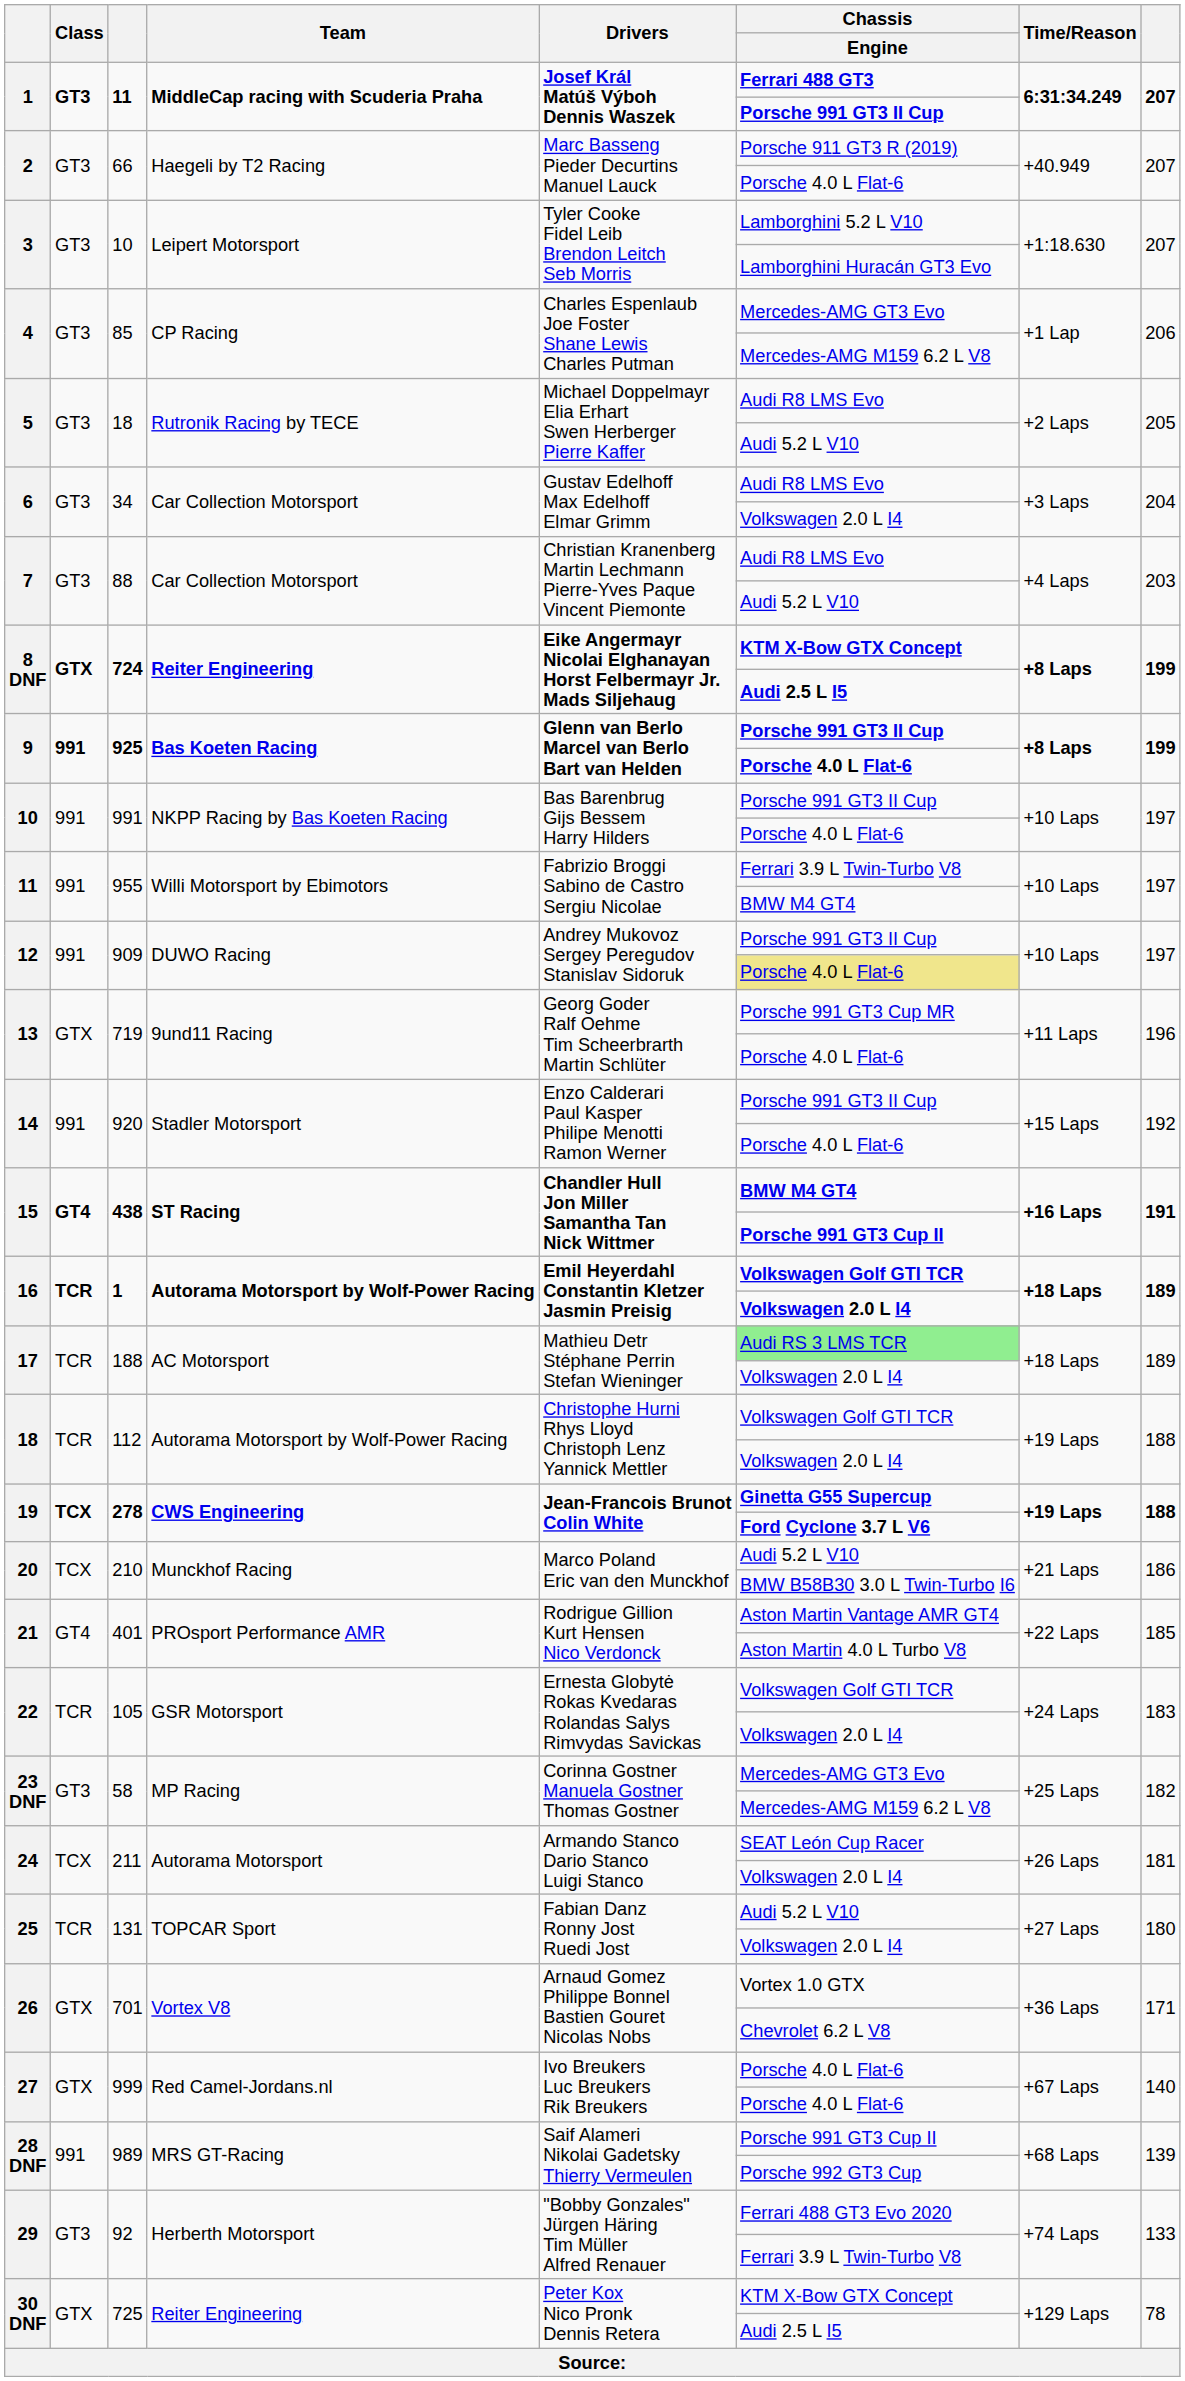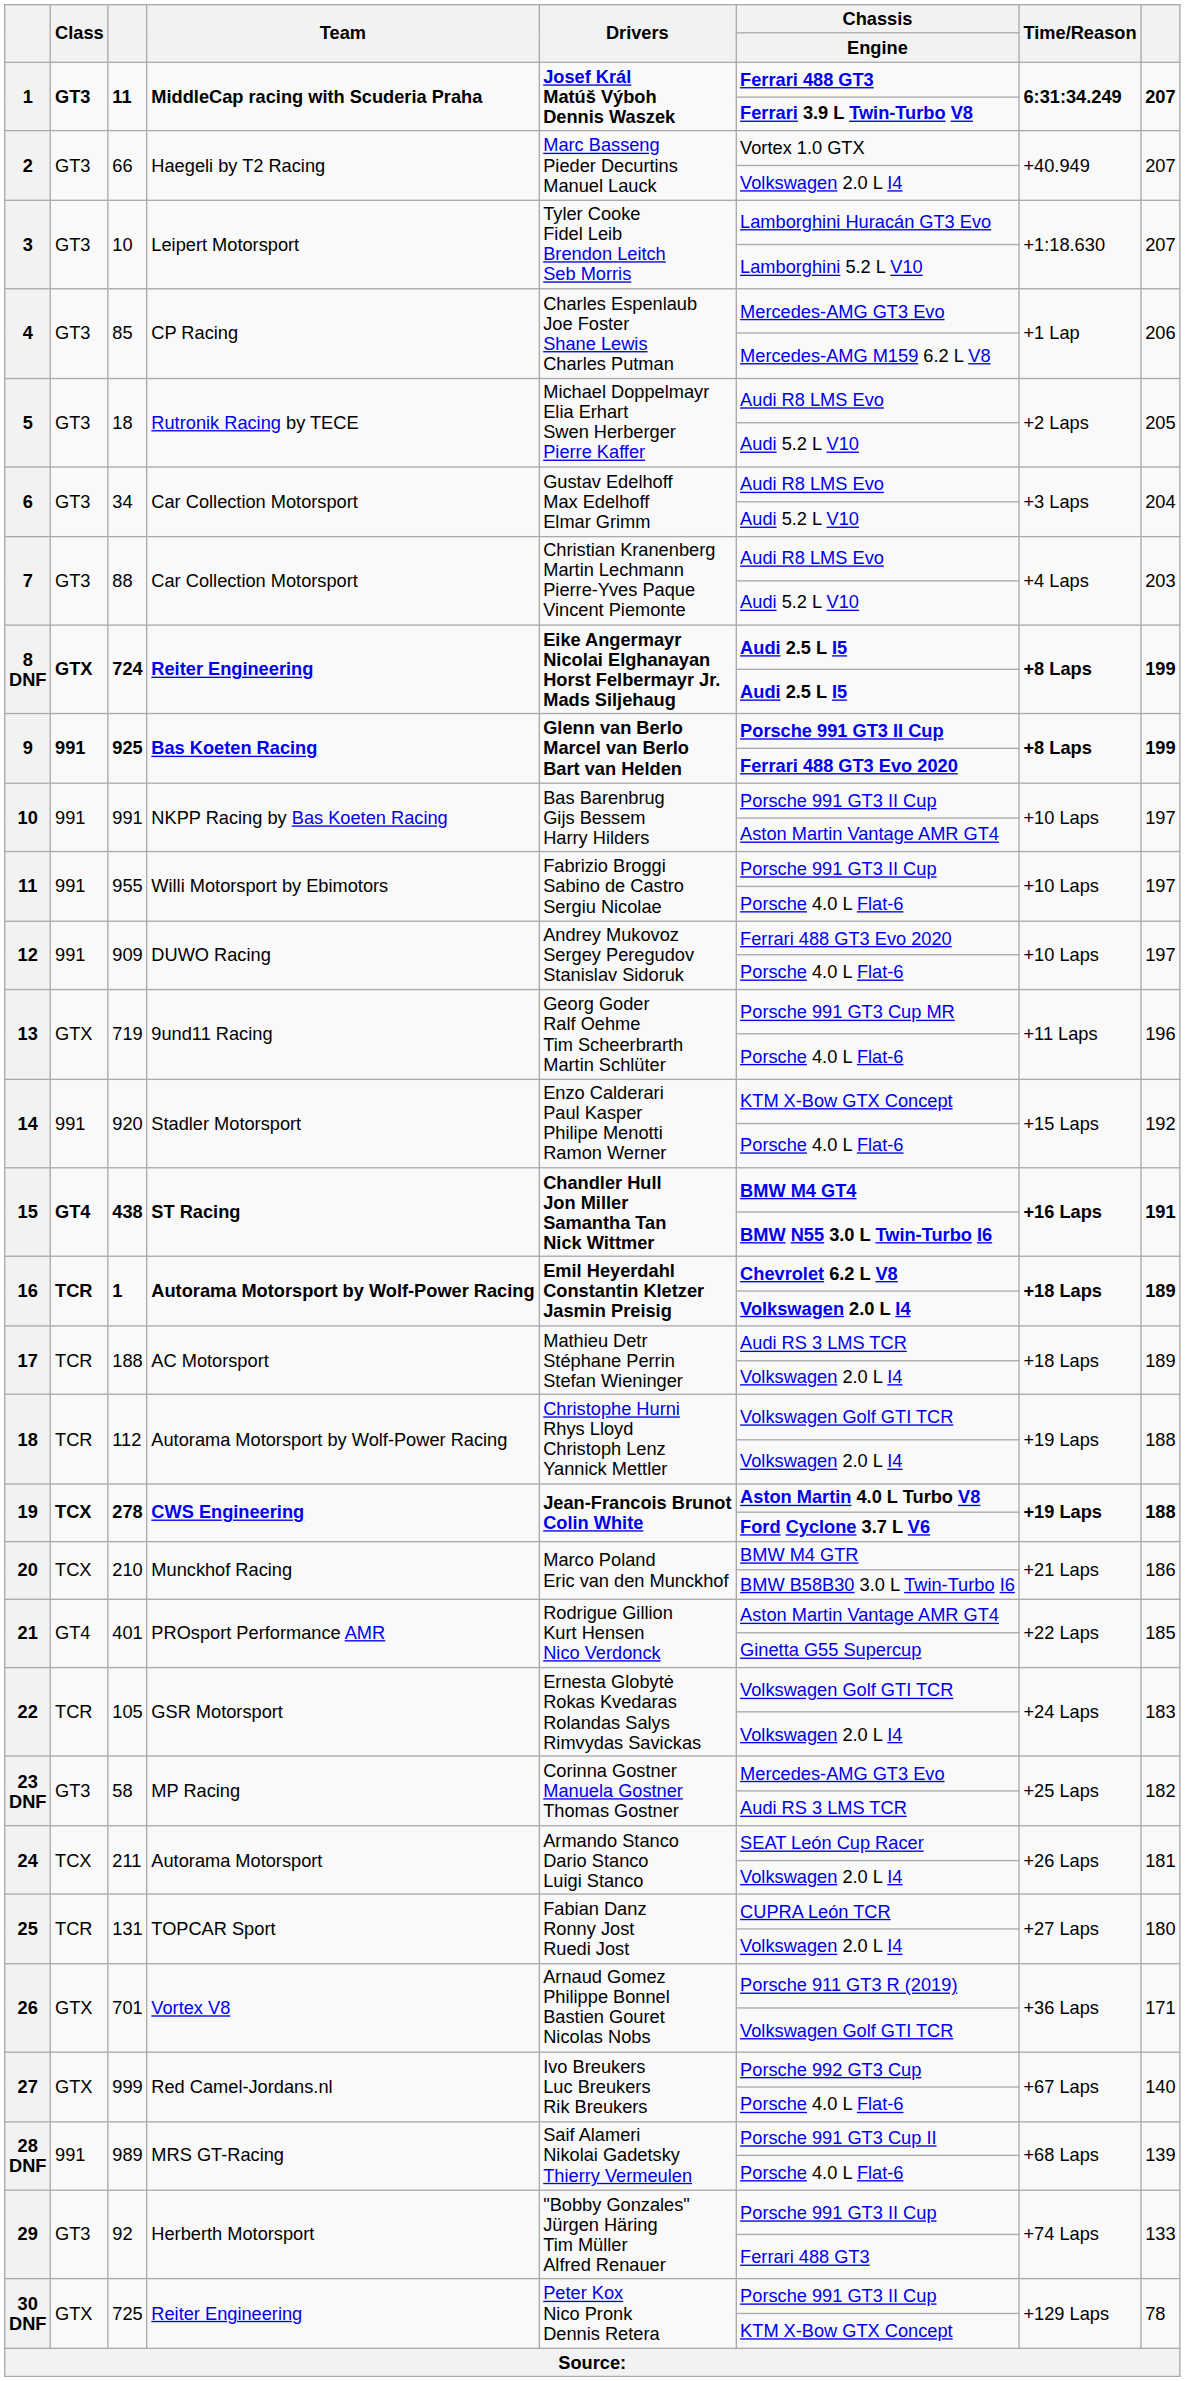(842, 113) Porsche 991 GT3 II Cup -> (857, 113) Ferrari 3.9 L Twin-Turbo V8
(849, 148) Porsche 911 GT3 R (2019) -> (802, 148) Vortex 1.0 GTX
(822, 182) Porsche 4.0 L Flat-6 -> (821, 182) Volkswagen 2.0 L I4
(831, 222) Lamborghini 5.2 L V10 -> (866, 222) Lamborghini Huracán GT3 Evo
(866, 266) Lamborghini Huracán GT3 Evo -> (831, 266) Lamborghini 5.2 L V10
(821, 518) Volkswagen 2.0 L I4 -> (800, 518) Audi 5.2 L V10
(851, 647) KTM X-Bow GTX Concept -> (794, 647) Audi 2.5 L I5
(826, 765) Porsche 4.0 L Flat-6 -> (849, 765) Ferrari 488 GT3 Evo 2020
(822, 834) Porsche 4.0 L Flat-6 -> (870, 834) Aston Martin Vantage AMR GT4
(851, 869) Ferrari 3.9 L Twin-Turbo V8 -> (838, 869) Porsche 991 GT3 II Cup
(798, 903) BMW M4 GT4 -> (822, 903) Porsche 4.0 L Flat-6
(838, 938) Porsche 991 GT3 II Cup -> (846, 938) Ferrari 488 GT3 Evo 2020
(822, 972) khaki background -> (822, 972) no background
(838, 1101) Porsche 991 GT3 II Cup -> (846, 1101) KTM X-Bow GTX Concept
(842, 1234) Porsche 991 GT3 Cup II -> (866, 1234) BMW N55 3.0 L Twin-Turbo I6
(852, 1274) Volkswagen Golf GTI TCR -> (819, 1274) Chevrolet 6.2 L V8
(823, 1343) lightgreen background -> (823, 1343) no background
(836, 1498) Ginetta G55 Supercup -> (860, 1498) Aston Martin 4.0 L Turbo V8
(800, 1555) Audi 5.2 L V10 -> (799, 1555) BMW M4 GTR
(853, 1650) Aston Martin 4.0 L Turbo V8 -> (831, 1650) Ginetta G55 Supercup
(865, 1808) Mercedes-AMG M159 6.2 L V8 -> (823, 1808) Audi RS 3 LMS TCR
(800, 1911) Audi 5.2 L V10 -> (815, 1911) CUPRA León TCR
(802, 1985) Vortex 1.0 GTX -> (849, 1985) Porsche 911 GT3 R (2019)
(815, 2030) Chevrolet 6.2 L V8 -> (847, 2030) Volkswagen Golf GTI TCR
(822, 2069) Porsche 4.0 L Flat-6 -> (831, 2069) Porsche 992 GT3 Cup
(831, 2173) Porsche 992 GT3 Cup -> (822, 2173) Porsche 4.0 L Flat-6
(846, 2212) Ferrari 488 GT3 Evo 2020 -> (838, 2212) Porsche 991 GT3 II Cup
(851, 2257) Ferrari 3.9 L Twin-Turbo V8 -> (805, 2257) Ferrari 488 GT3
(846, 2296) KTM X-Bow GTX Concept -> (838, 2296) Porsche 991 GT3 II Cup
(791, 2331) Audi 2.5 L I5 -> (846, 2331) KTM X-Bow GTX Concept
